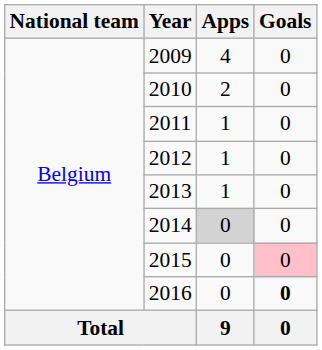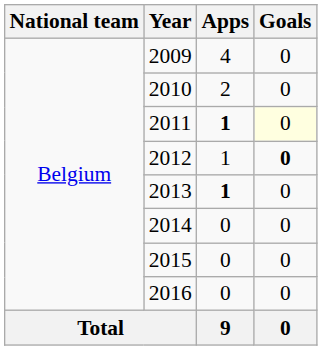(225, 123) normal -> (225, 123) bold
(285, 123) no background -> (285, 123) lightyellow background
(285, 157) normal -> (285, 157) bold
(225, 191) normal -> (225, 191) bold
(225, 225) lightgrey background -> (225, 225) no background
(285, 259) pink background -> (285, 259) no background
(285, 293) bold -> (285, 293) normal
